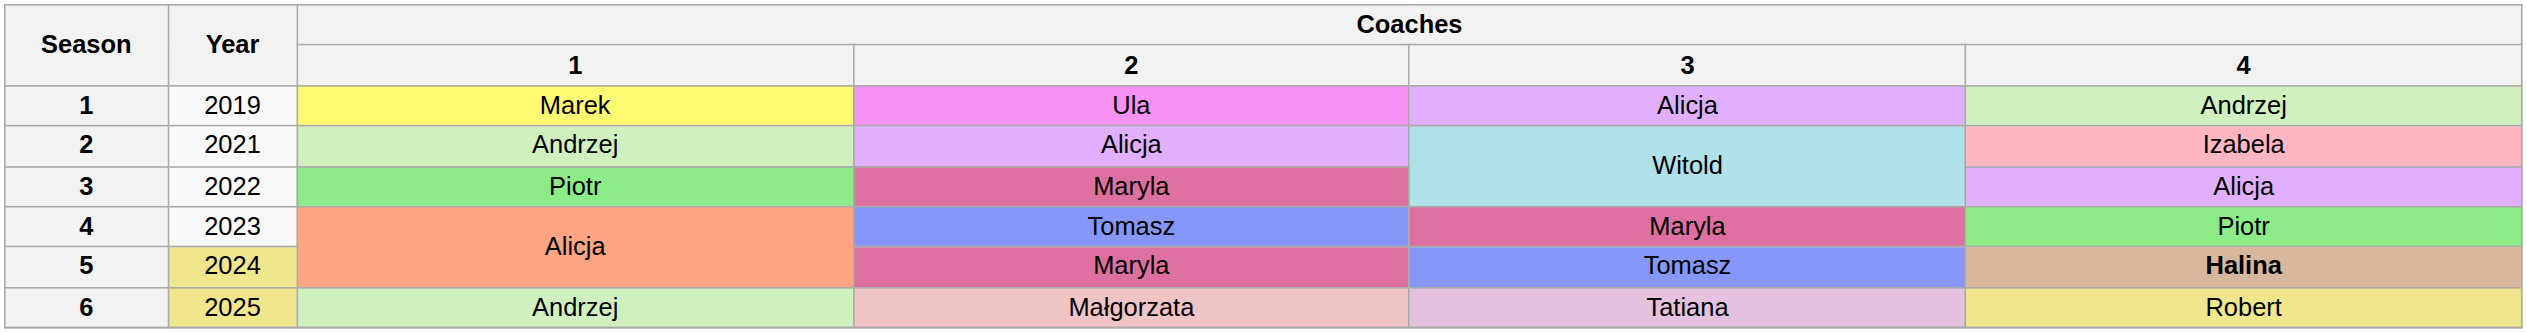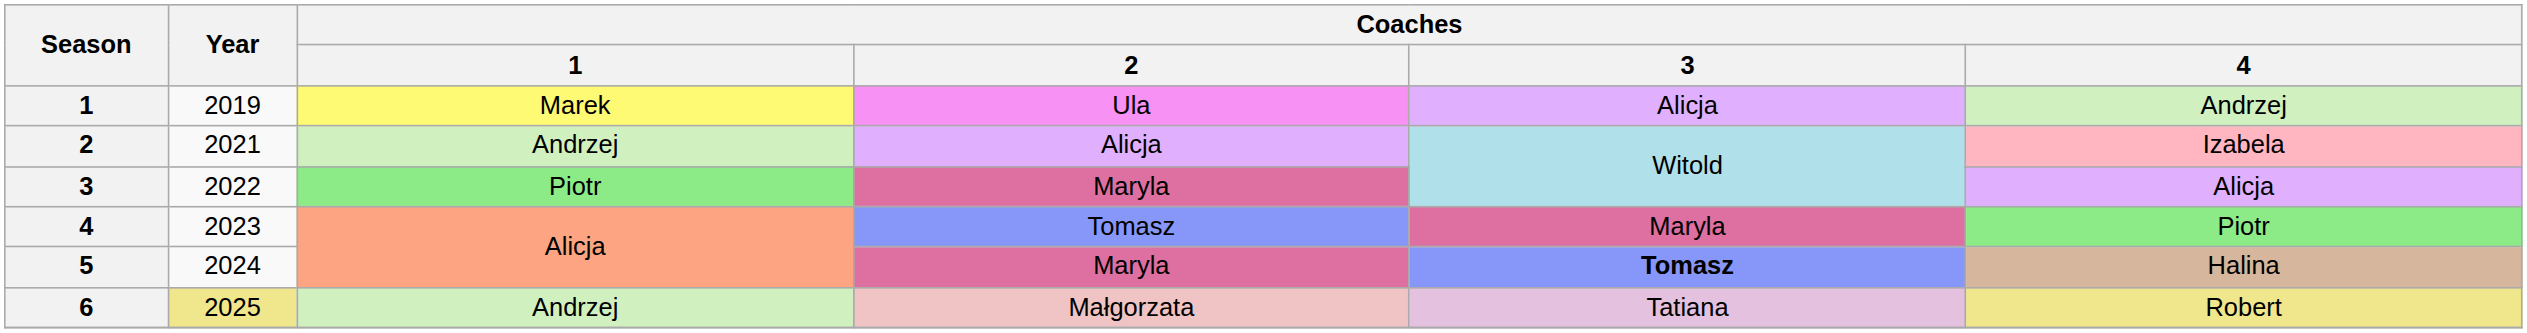(233, 266) khaki background -> (233, 266) no background
(1688, 266) normal -> (1687, 266) bold
(2244, 266) bold -> (2244, 266) normal
